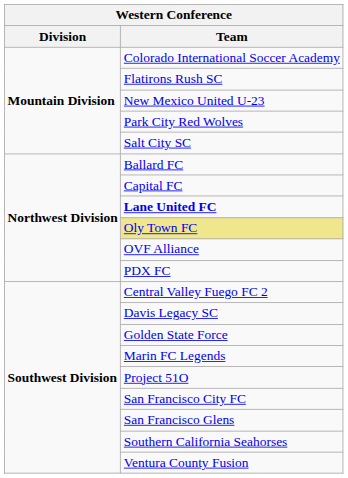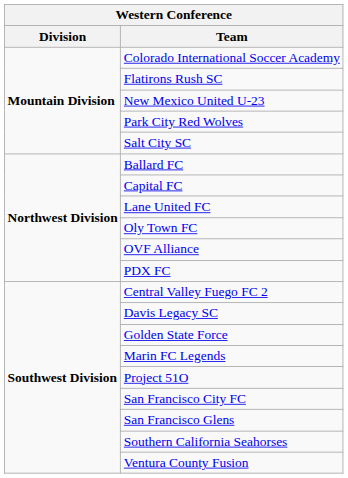(170, 206) bold -> (167, 206) normal
(161, 228) khaki background -> (161, 228) no background
